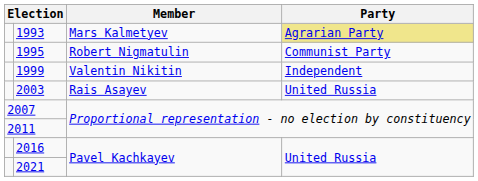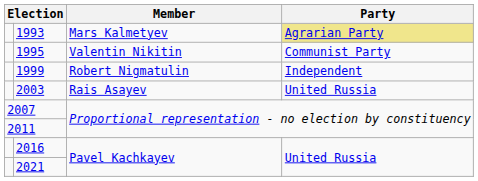(129, 52) Robert Nigmatulin -> (126, 52) Valentin Nikitin
(126, 71) Valentin Nikitin -> (129, 71) Robert Nigmatulin
